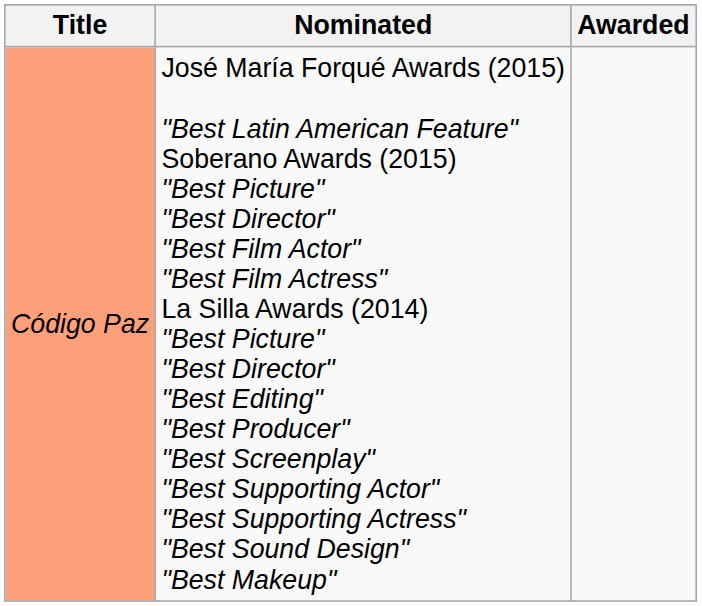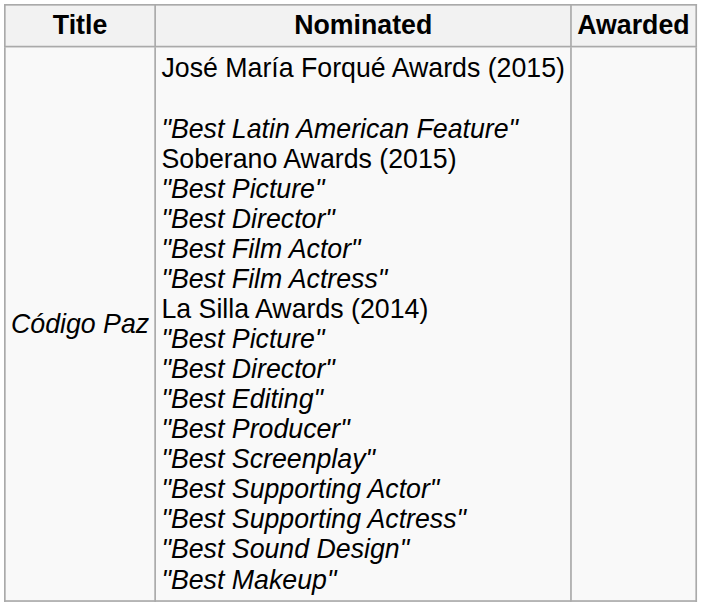(80, 323) lightsalmon background -> (80, 323) no background
